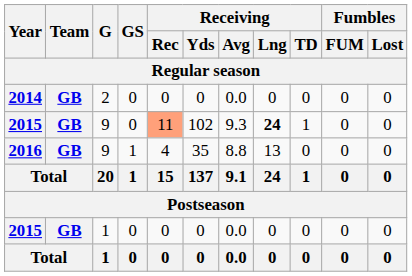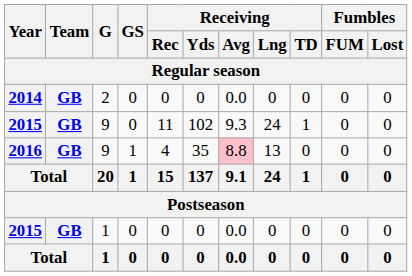(165, 124) lightsalmon background -> (165, 124) no background
(272, 124) bold -> (272, 124) normal
(236, 151) no background -> (236, 151) pink background
